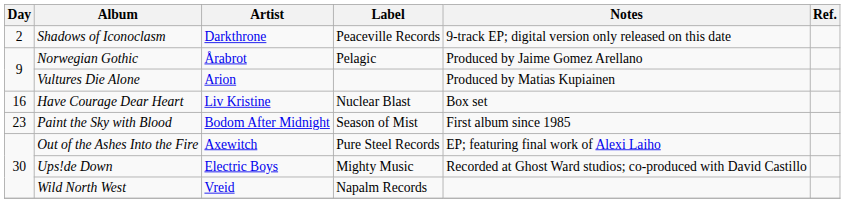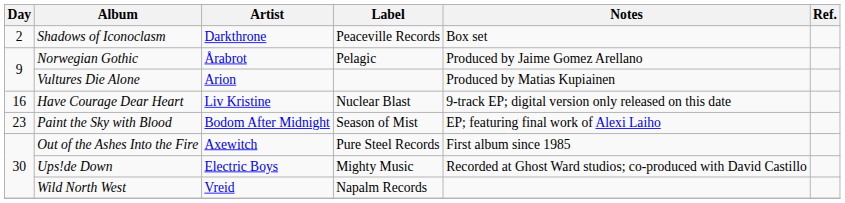(589, 36) 9-track EP; digital version only released on this date -> (467, 36) Box set
(467, 101) Box set -> (589, 101) 9-track EP; digital version only released on this date
(508, 123) First album since 1985 -> (554, 123) EP; featuring final work of Alexi Laiho
(554, 144) EP; featuring final work of Alexi Laiho -> (508, 144) First album since 1985
